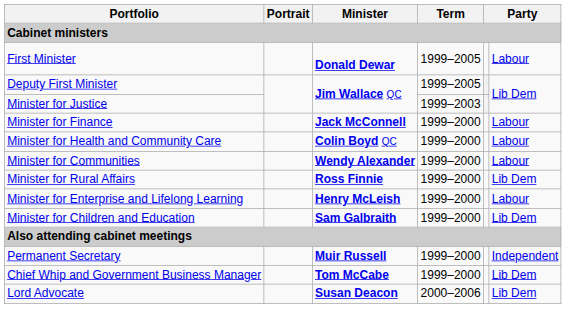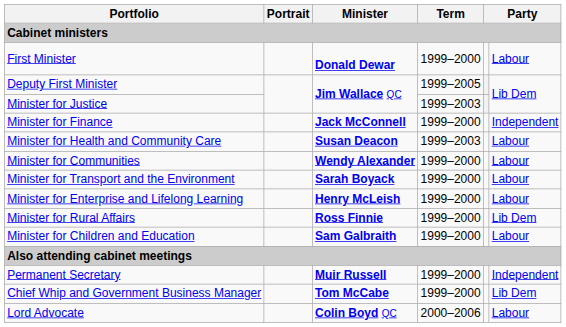(451, 58) 1999–2005 -> (451, 58) 1999–2000
(510, 122) Labour -> (525, 122) Independent
(356, 141) Colin Boyd QC -> (356, 141) Susan Deacon
(451, 141) 1999–2000 -> (451, 141) 1999–2003
+ row: (121, 179)
rows swapped: (125, 198) <-> (71, 179)
(514, 217) Lib Dem -> (510, 236) Labour
(356, 293) Susan Deacon -> (356, 312) Colin Boyd QC
(514, 293) Lib Dem -> (510, 312) Labour
